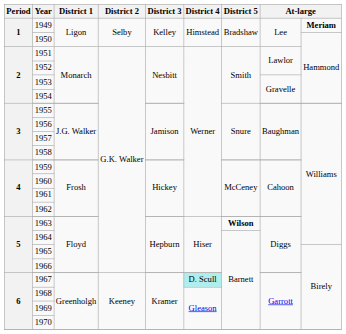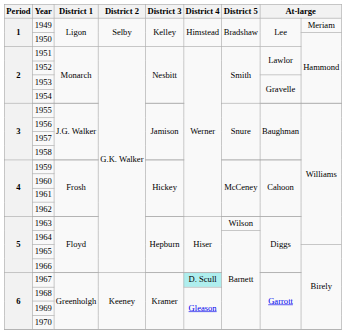(321, 25) bold -> (321, 25) normal
(241, 223) bold -> (241, 223) normal
